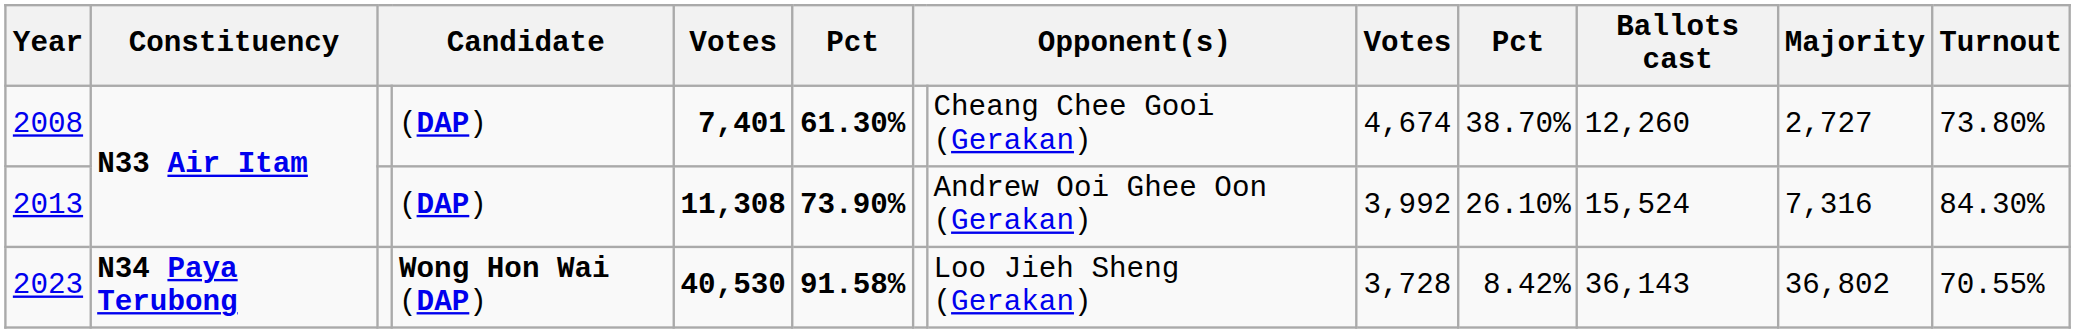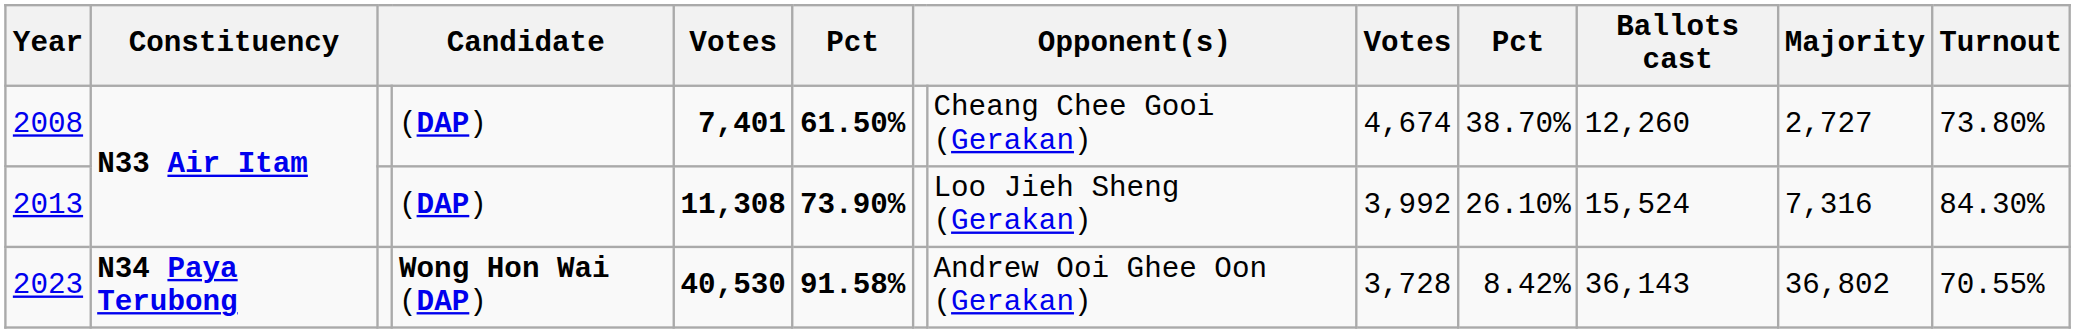(853, 126) 61.30% -> (853, 126) 61.50%
(1100, 206) Andrew Ooi Ghee Oon (Gerakan) -> (1056, 206) Loo Jieh Sheng (Gerakan)
(1056, 287) Loo Jieh Sheng (Gerakan) -> (1100, 287) Andrew Ooi Ghee Oon (Gerakan)
